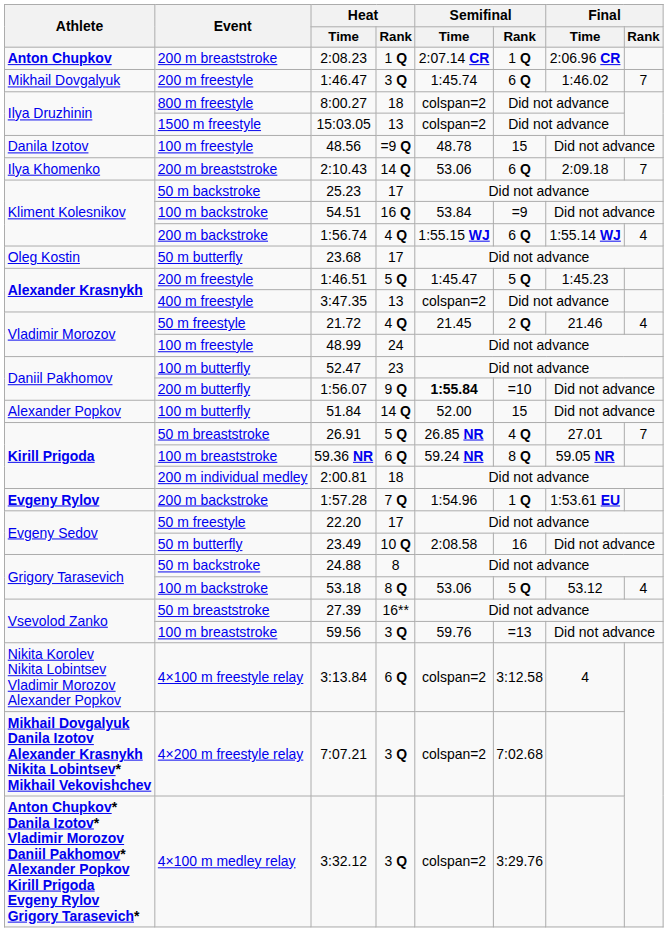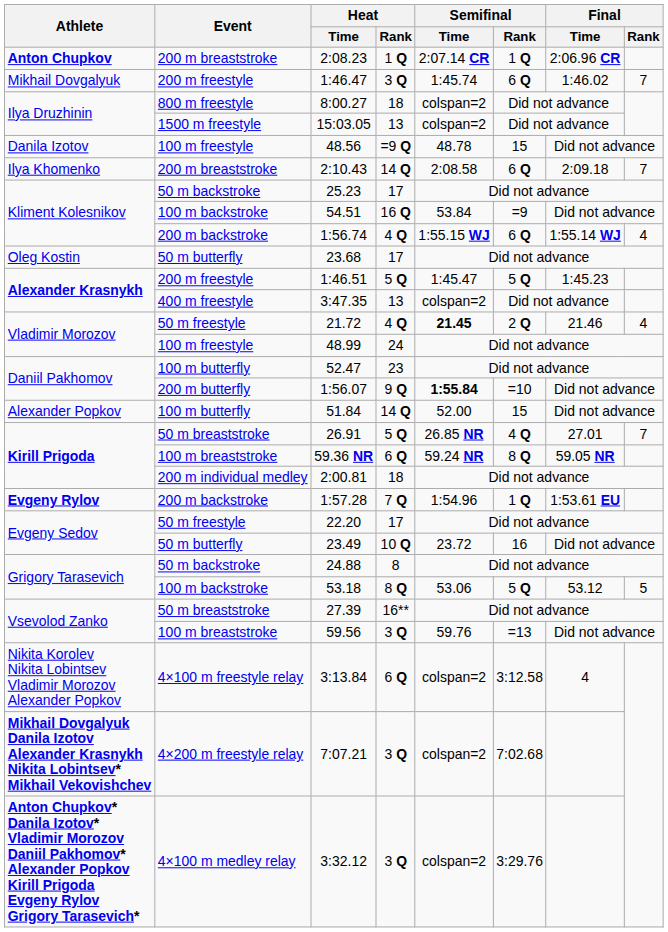(454, 169) 53.06 -> (454, 169) 2:08.58
(454, 324) normal -> (454, 324) bold
(454, 544) 2:08.58 -> (454, 544) 23.72
(643, 588) 4 -> (643, 588) 5
